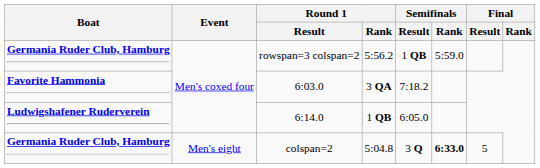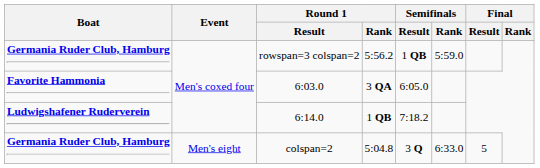(414, 86) 7:18.2 -> (414, 86) 6:05.0
(414, 117) 6:05.0 -> (414, 117) 7:18.2
(449, 148) bold -> (449, 148) normal
